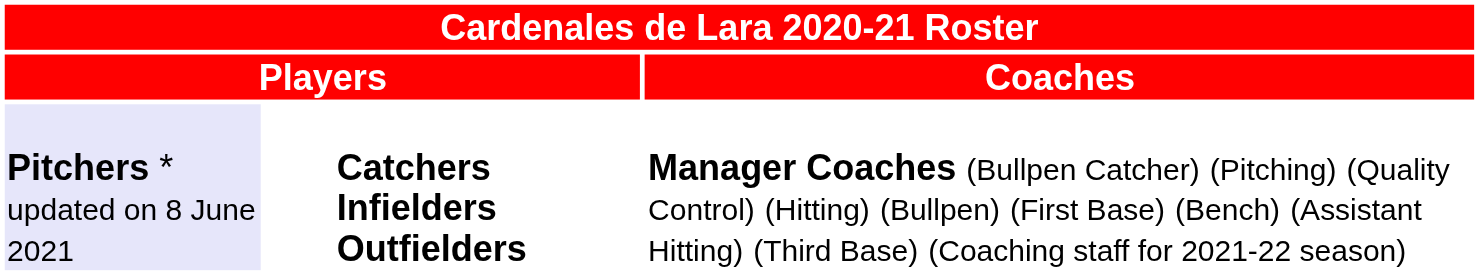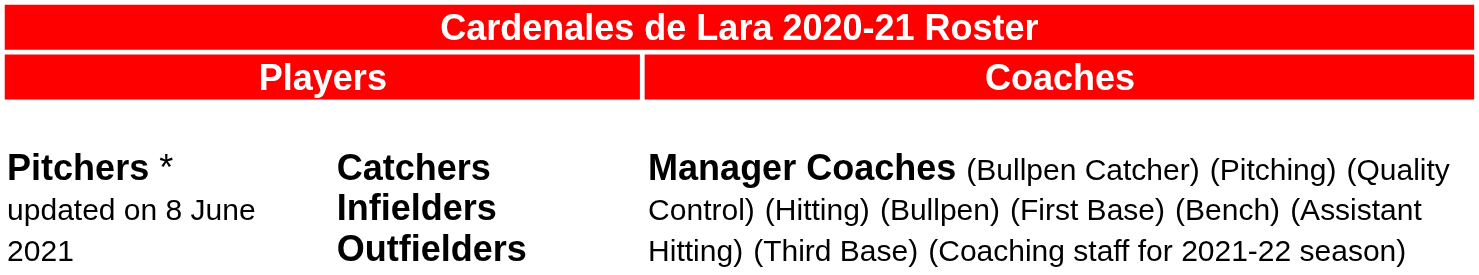(131, 207) lavender background -> (131, 207) no background
